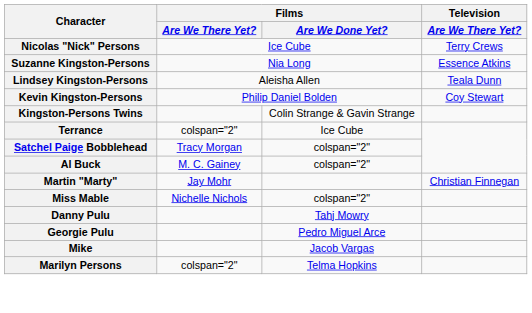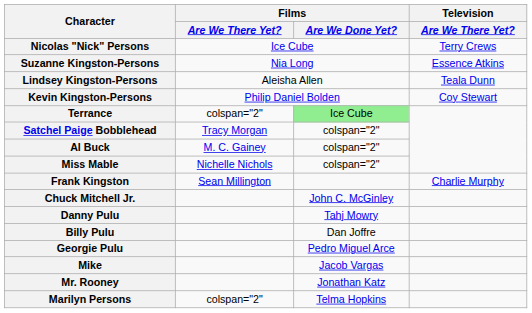- row: (81, 114)
(342, 131) no background -> (351, 114) lightgreen background
- row: (81, 182)
+ row: (90, 182)
+ row: (90, 198)
+ row: (90, 232)
+ row: (90, 283)
